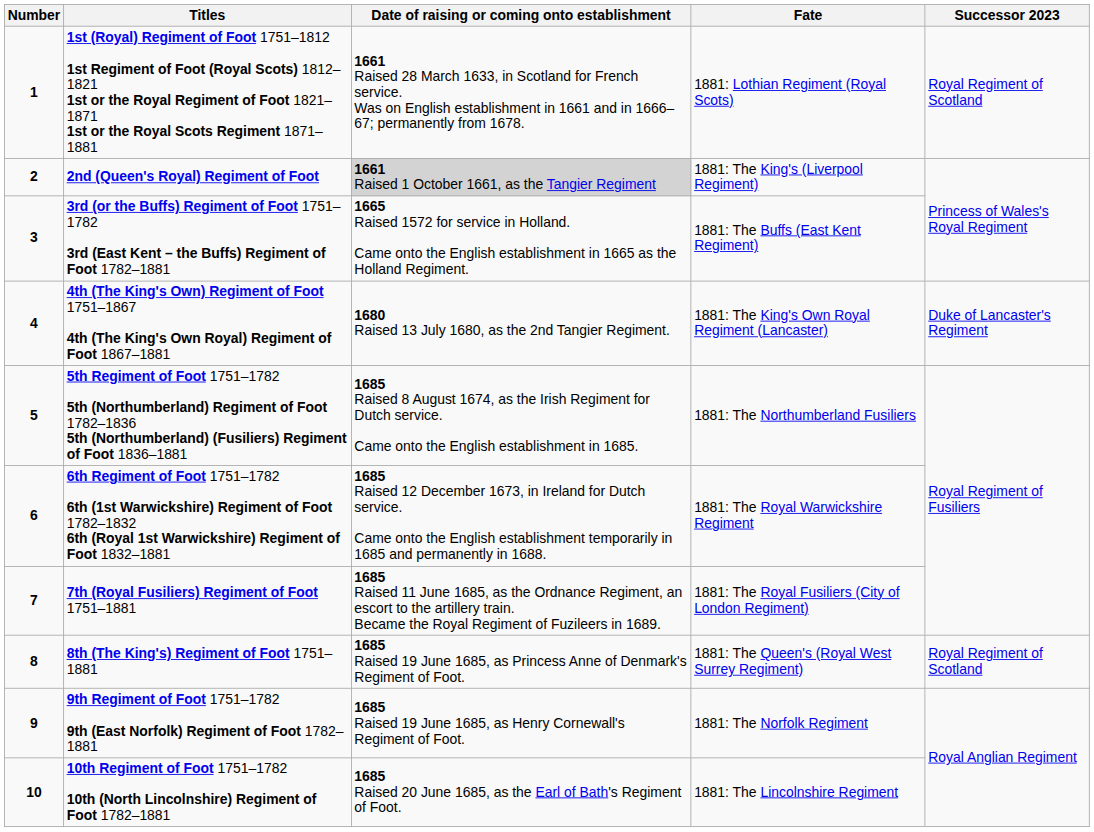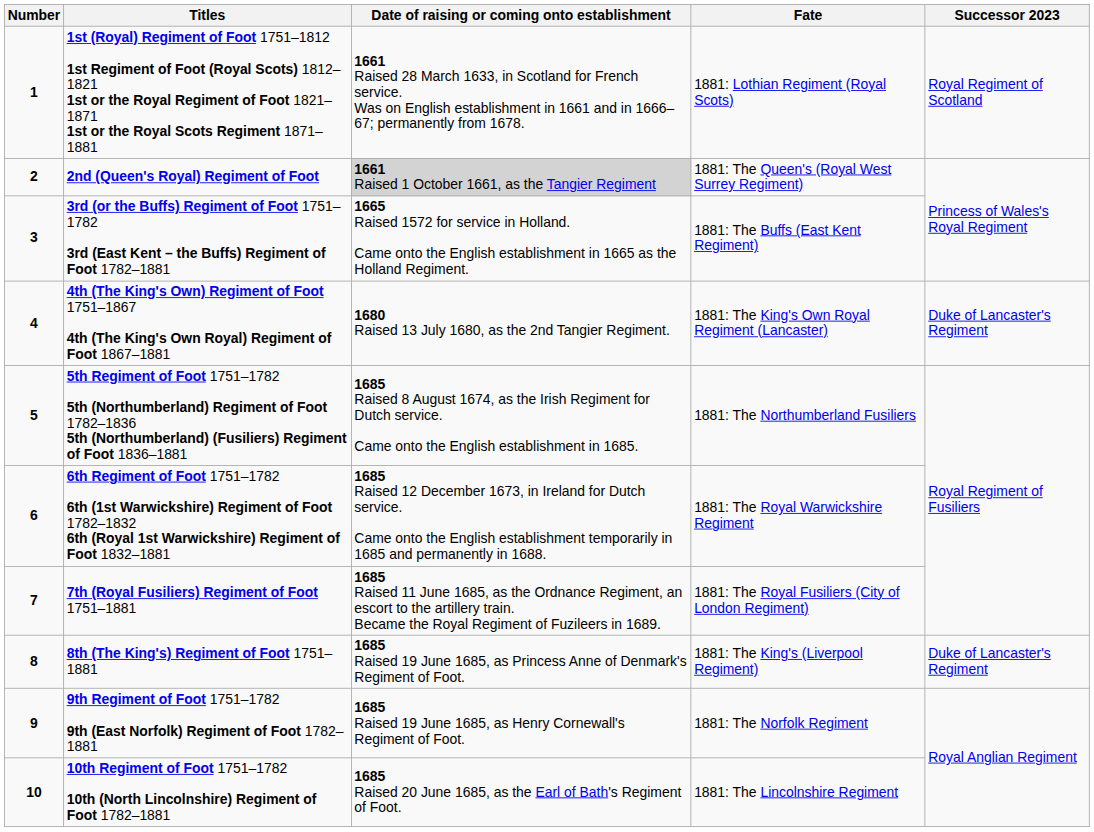(779, 177) 1881: The King's (Liverpool Regiment) -> (793, 177) 1881: The Queen's (Royal West Surrey Regiment)
(793, 661) 1881: The Queen's (Royal West Surrey Regiment) -> (779, 661) 1881: The King's (Liverpool Regiment)
(985, 661) Royal Regiment of Scotland -> (990, 661) Duke of Lancaster's Regiment
